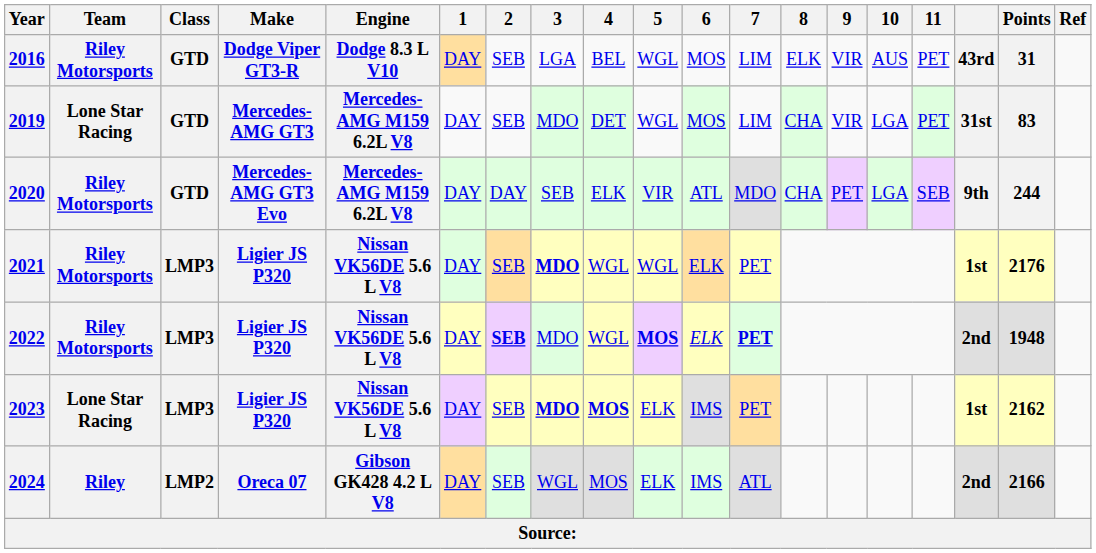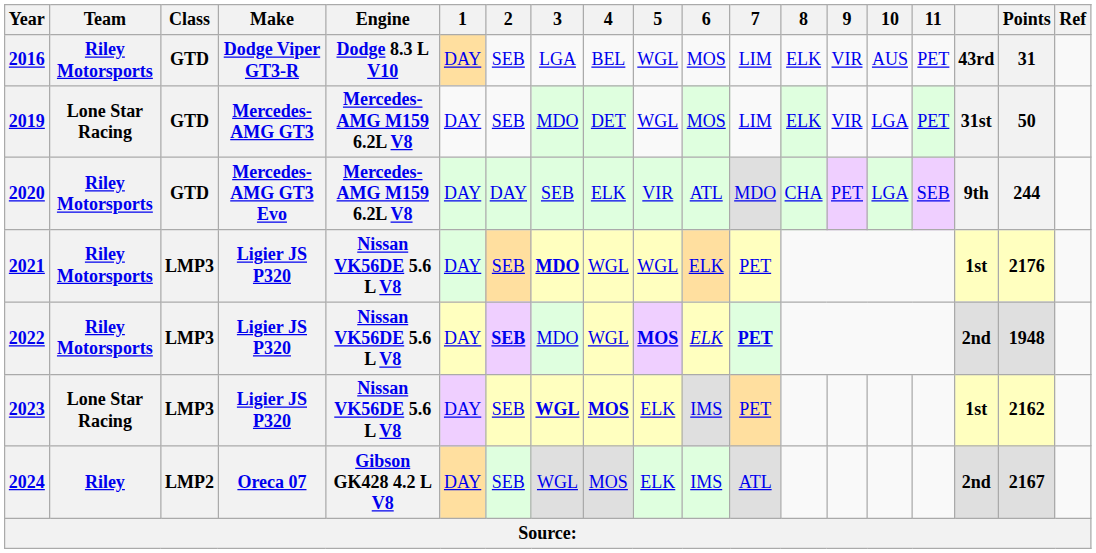(804, 121) CHA -> (804, 121) ELK
(1027, 121) 83 -> (1027, 121) 50
(557, 410) MDO -> (557, 410) WGL
(1027, 482) 2166 -> (1027, 482) 2167
